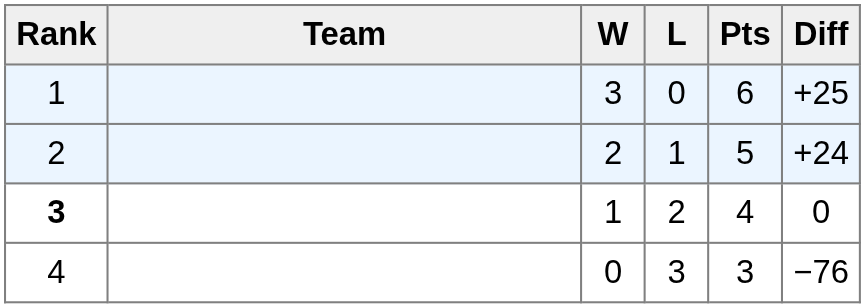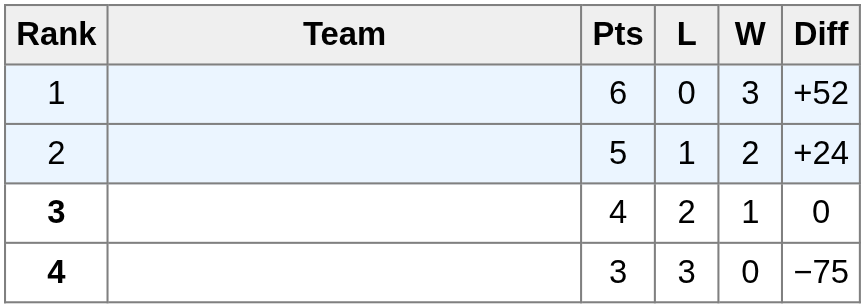columns swapped: (613, 34) <-> (745, 34)
(821, 93) +25 -> (821, 93) +52
(56, 272) normal -> (56, 272) bold
(821, 272) −76 -> (821, 272) −75
